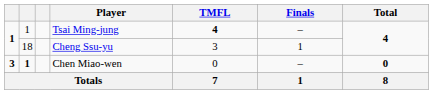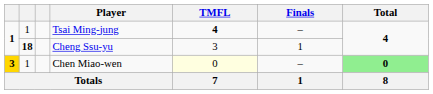(27, 47) normal -> (27, 47) bold
(12, 64) no background -> (12, 64) gold background
(27, 64) bold -> (27, 64) normal
(215, 64) no background -> (215, 64) lightyellow background
(386, 64) no background -> (386, 64) lightgreen background
